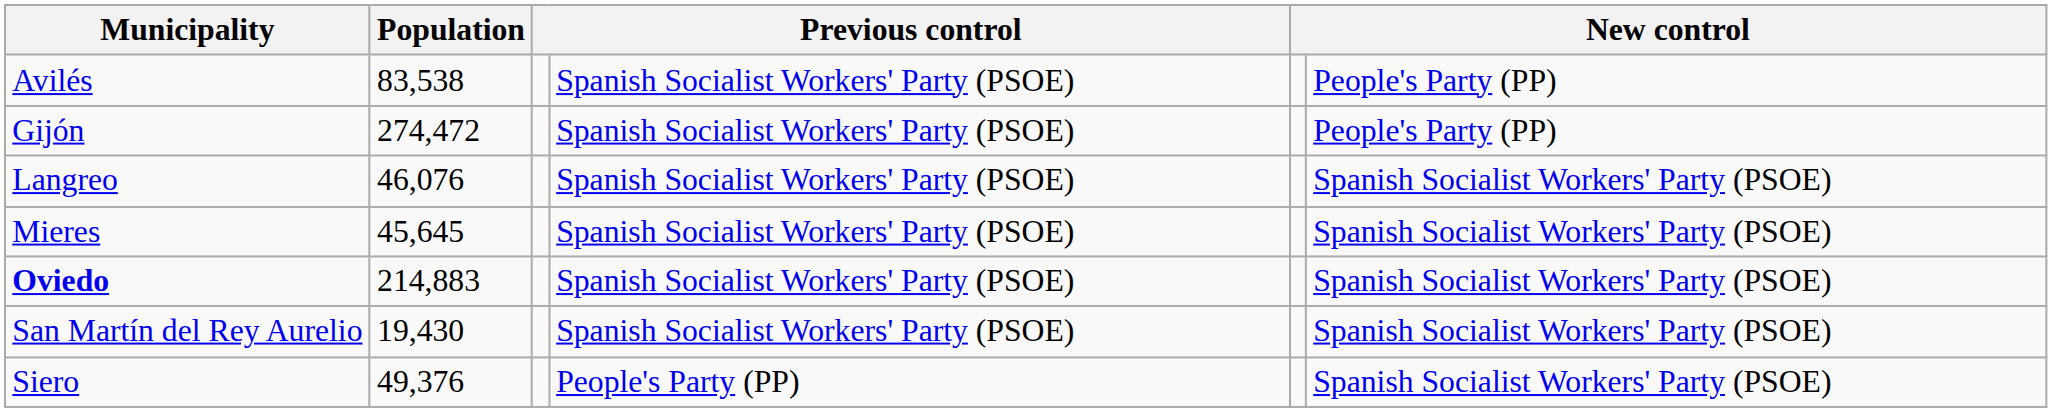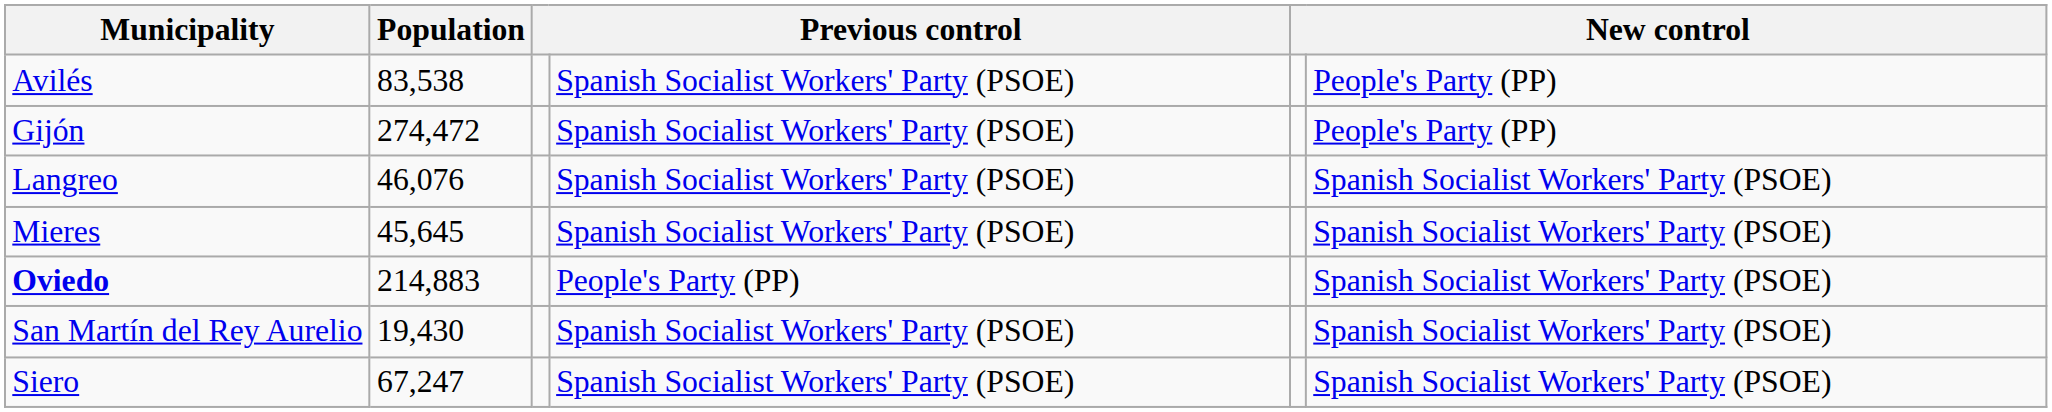(815, 280) Spanish Socialist Workers' Party (PSOE) -> (678, 280) People's Party (PP)
(421, 381) 49,376 -> (421, 381) 67,247
(678, 381) People's Party (PP) -> (815, 381) Spanish Socialist Workers' Party (PSOE)
